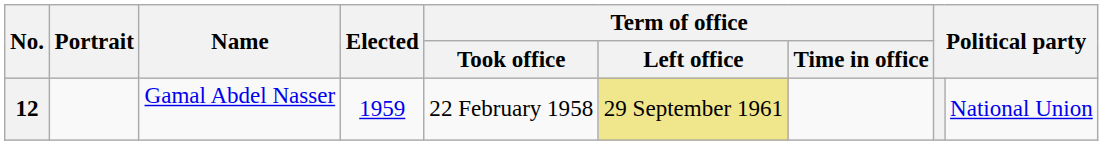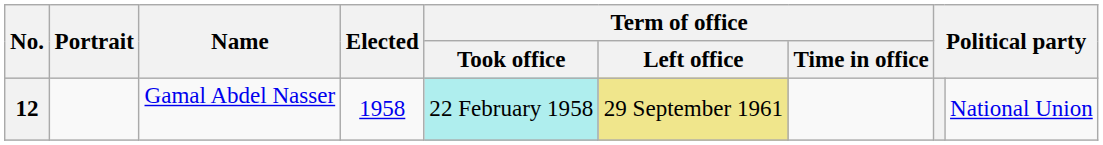(382, 108) 1959 -> (382, 108) 1958
(511, 108) no background -> (511, 108) paleturquoise background
